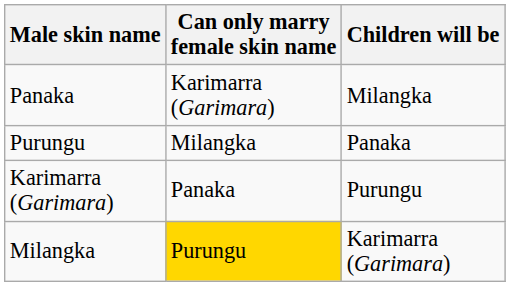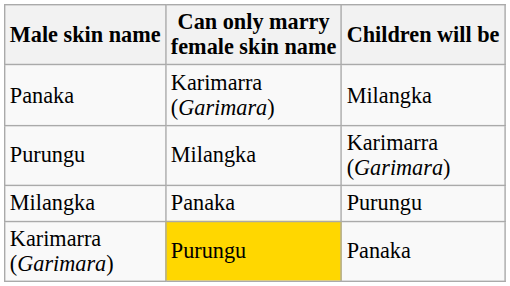(379, 142) Panaka -> (399, 155) Karimarra (Garimara)
(62, 190) Karimarra (Garimara) -> (52, 203) Milangka
(52, 250) Milangka -> (62, 250) Karimarra (Garimara)
(399, 250) Karimarra (Garimara) -> (379, 250) Panaka
